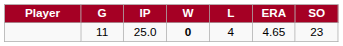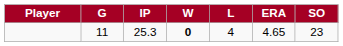(145, 32) 25.0 -> (145, 32) 25.3
